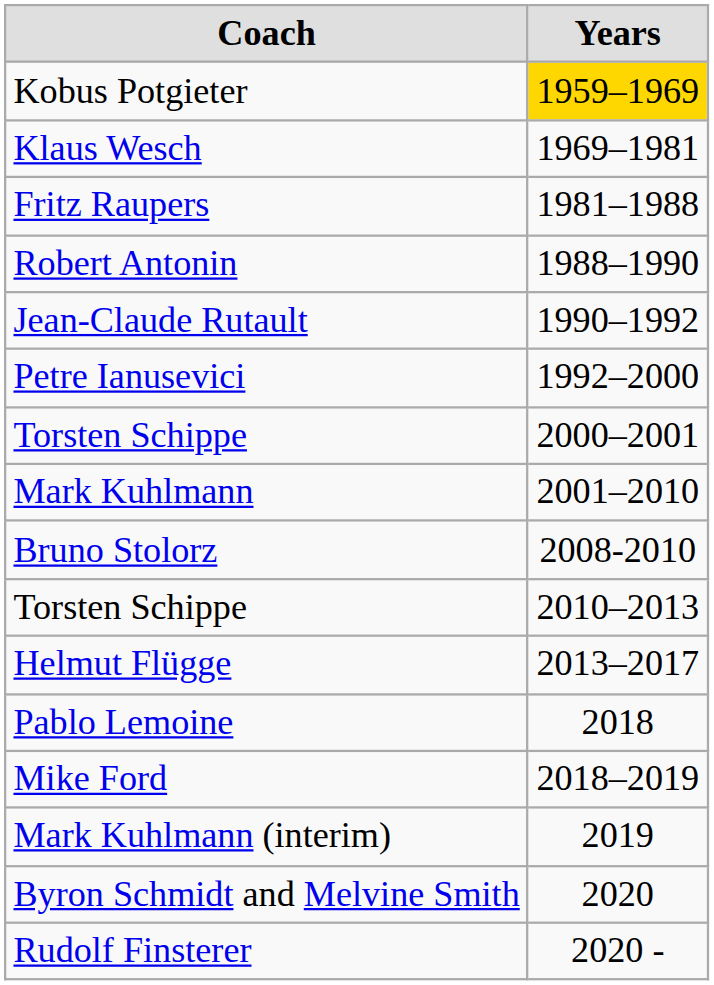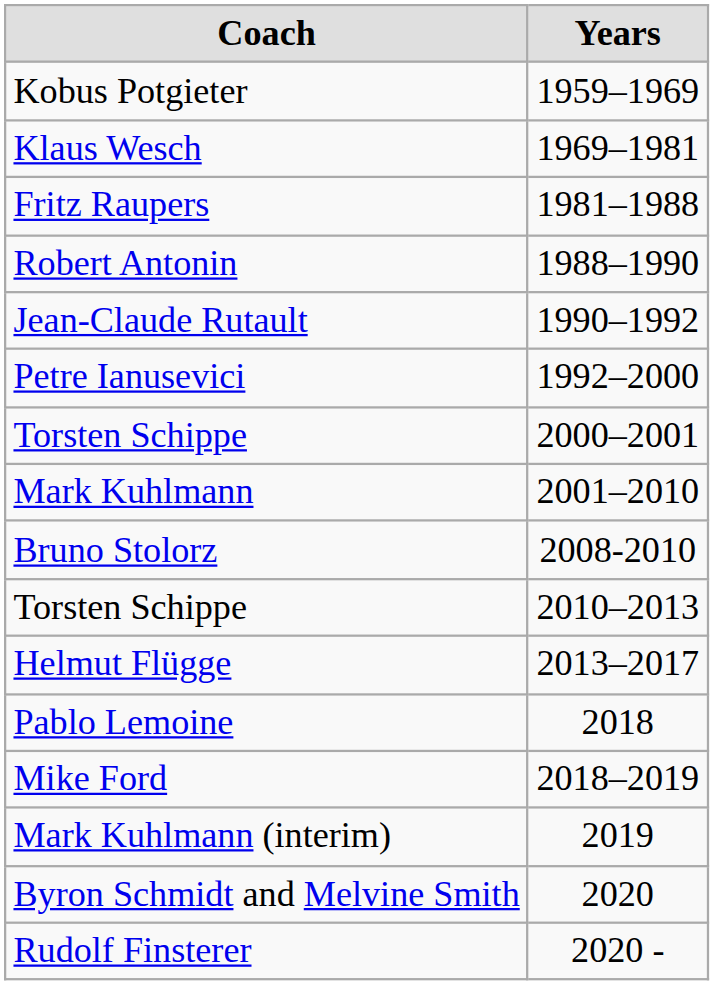(618, 90) gold background -> (618, 90) no background
